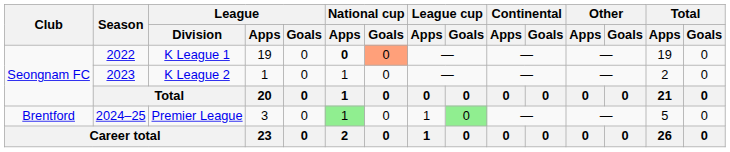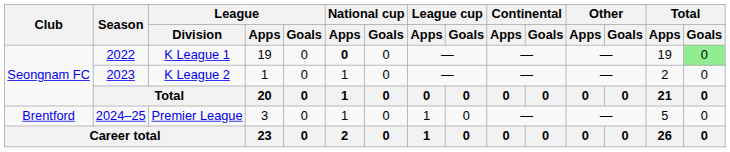(386, 55) lightsalmon background -> (386, 55) no background
(704, 55) no background -> (704, 55) lightgreen background
(345, 116) lightgreen background -> (345, 116) no background
(466, 116) lightgreen background -> (466, 116) no background
